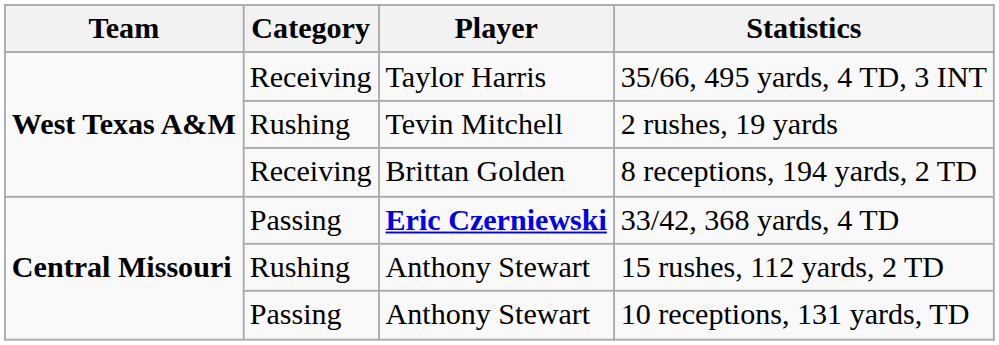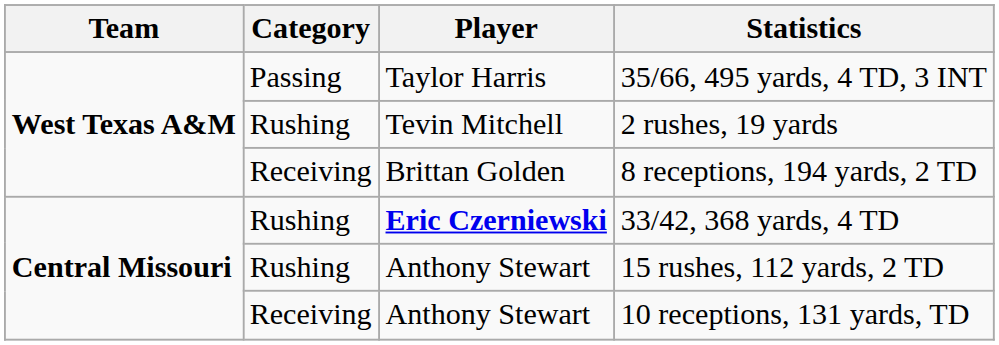(311, 76) Receiving -> (296, 76) Passing
(296, 219) Passing -> (300, 219) Rushing
(296, 314) Passing -> (311, 314) Receiving
